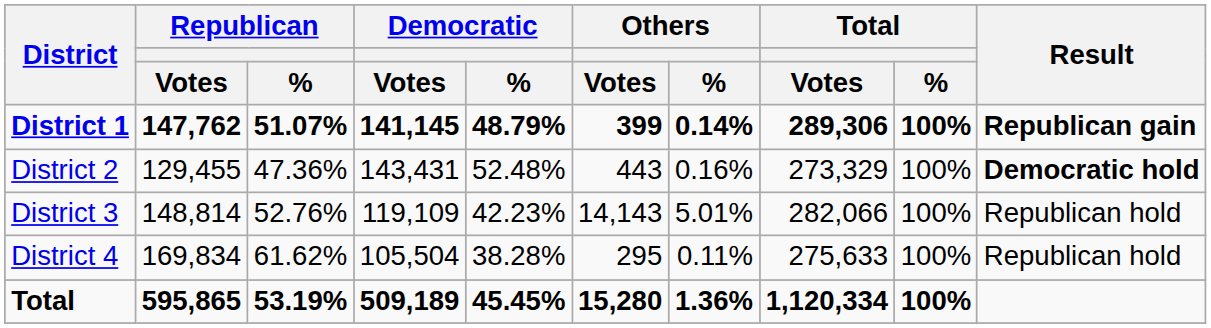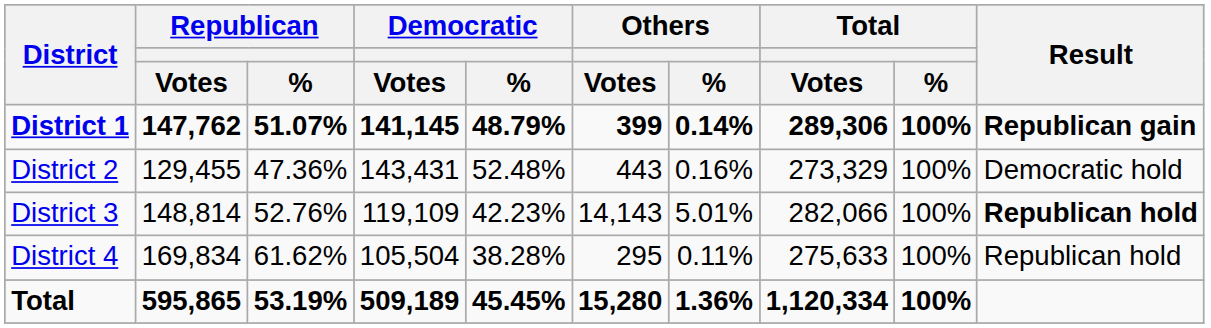(1092, 169) bold -> (1083, 169) normal
(1083, 213) normal -> (1091, 213) bold
